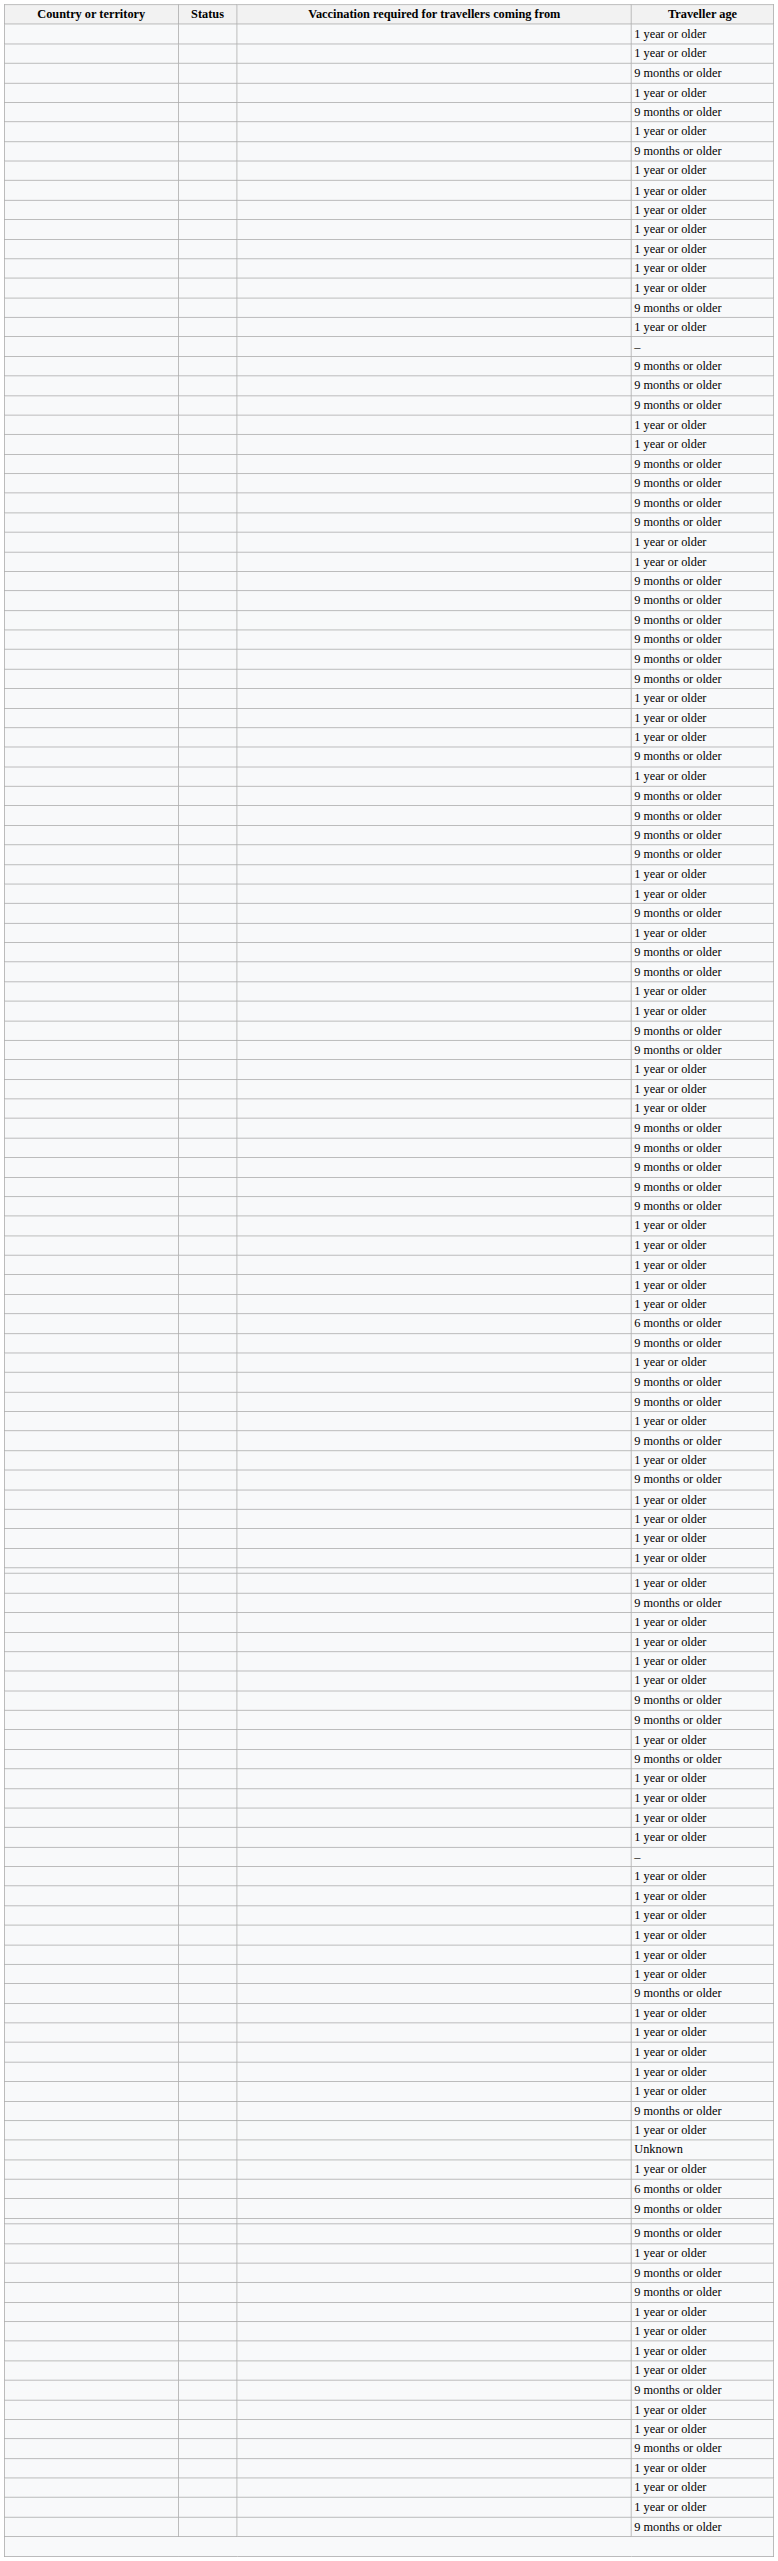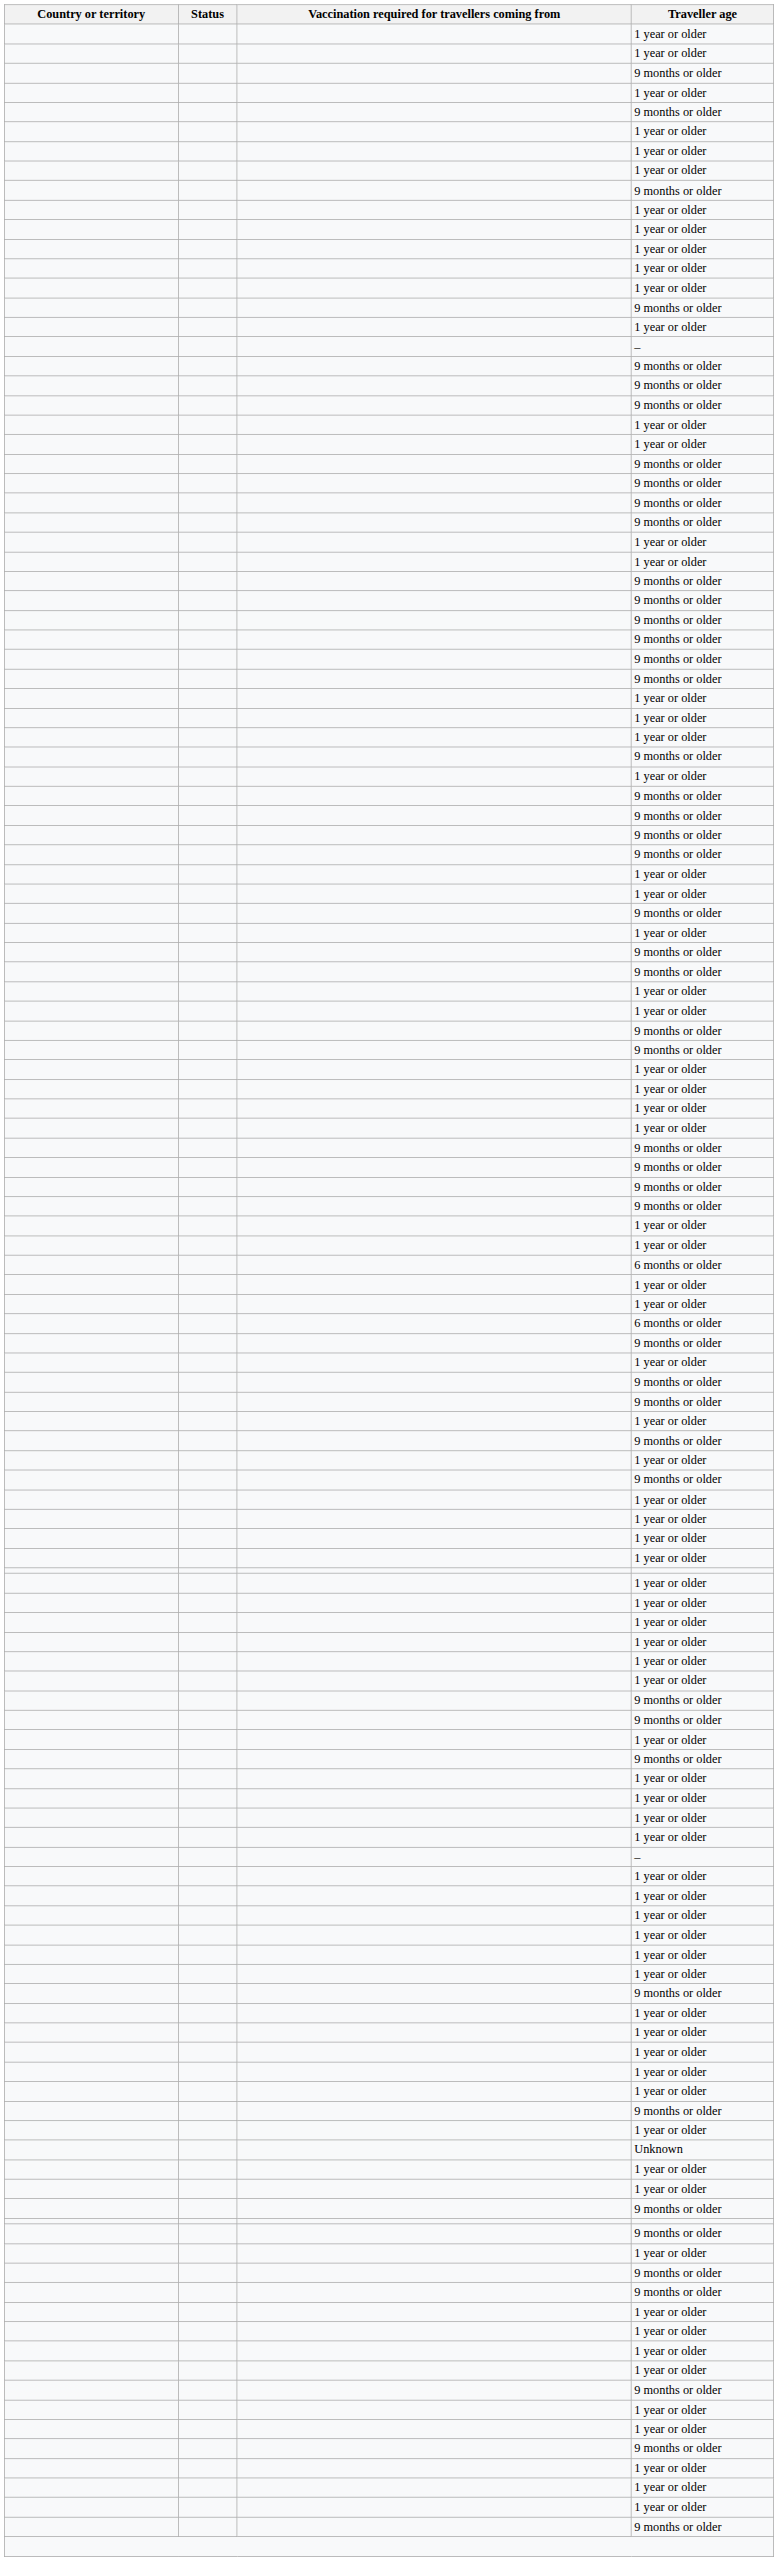(678, 151) 9 months or older -> (670, 151) 1 year or older
(670, 190) 1 year or older -> (678, 190) 9 months or older
(678, 1128) 9 months or older -> (670, 1128) 1 year or older
(670, 1265) 1 year or older -> (678, 1265) 6 months or older
(678, 1602) 9 months or older -> (670, 1602) 1 year or older
(678, 2189) 6 months or older -> (670, 2189) 1 year or older
